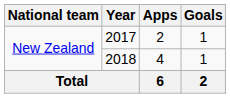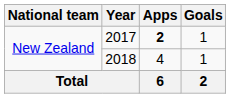(160, 37) normal -> (160, 37) bold
